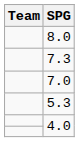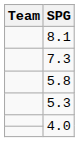(59, 38) 8.0 -> (59, 38) 8.1
(59, 82) 7.0 -> (59, 82) 5.8
